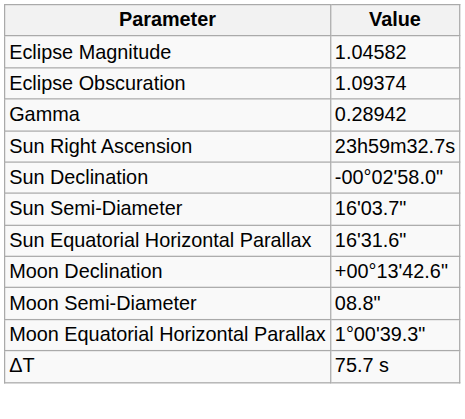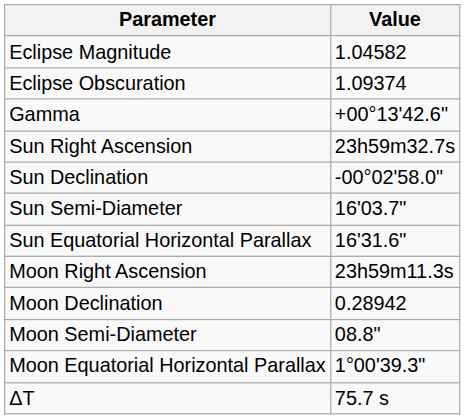(371, 114) 0.28942 -> (391, 114) +00°13'42.6"
+ row: (108, 271)
(391, 271) +00°13'42.6" -> (371, 303) 0.28942
